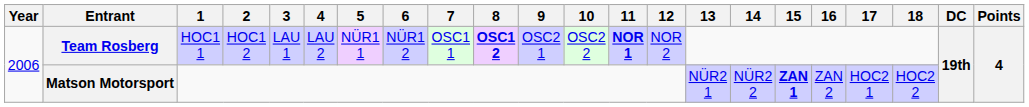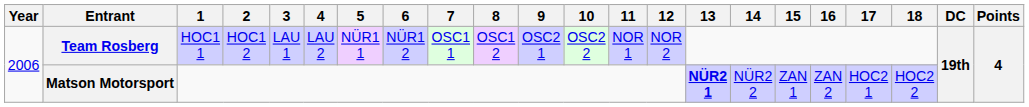(496, 45) bold -> (496, 45) normal
(628, 45) bold -> (628, 45) normal
(708, 83) normal -> (708, 83) bold
(793, 83) bold -> (793, 83) normal
